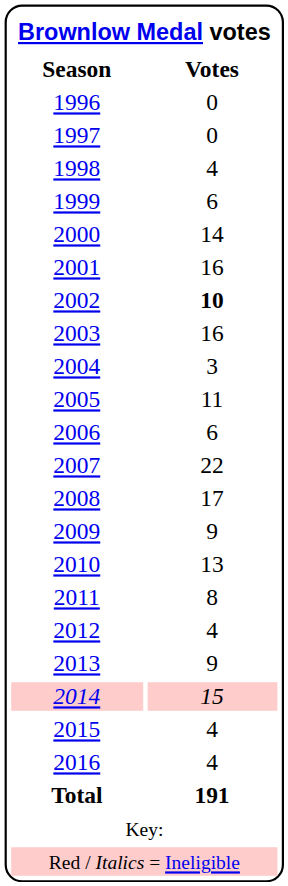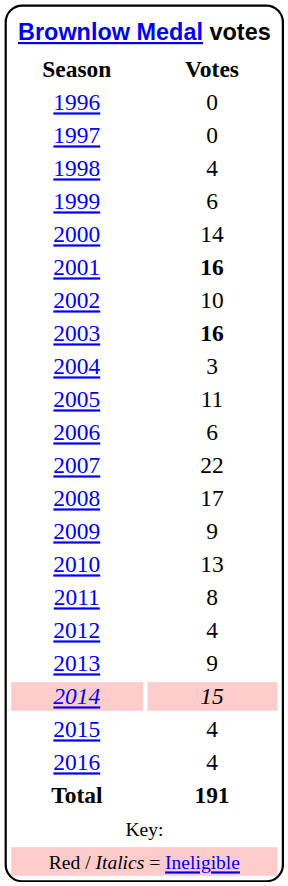(212, 268) normal -> (212, 268) bold
(212, 300) bold -> (212, 300) normal
(212, 334) normal -> (212, 334) bold
